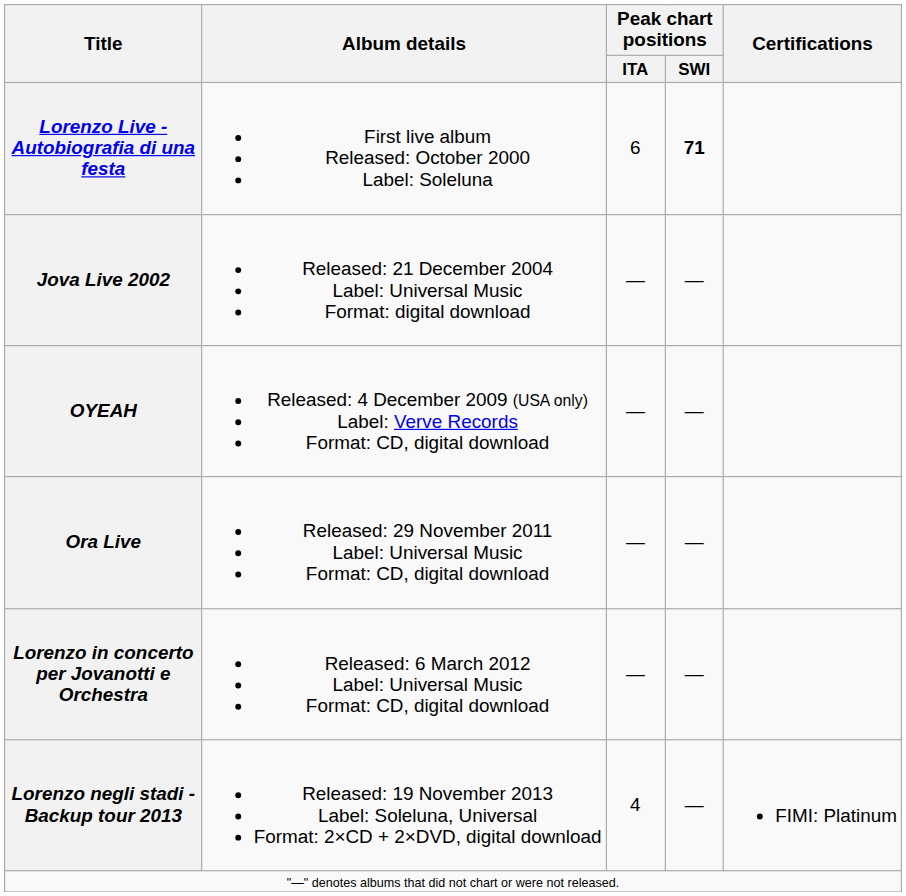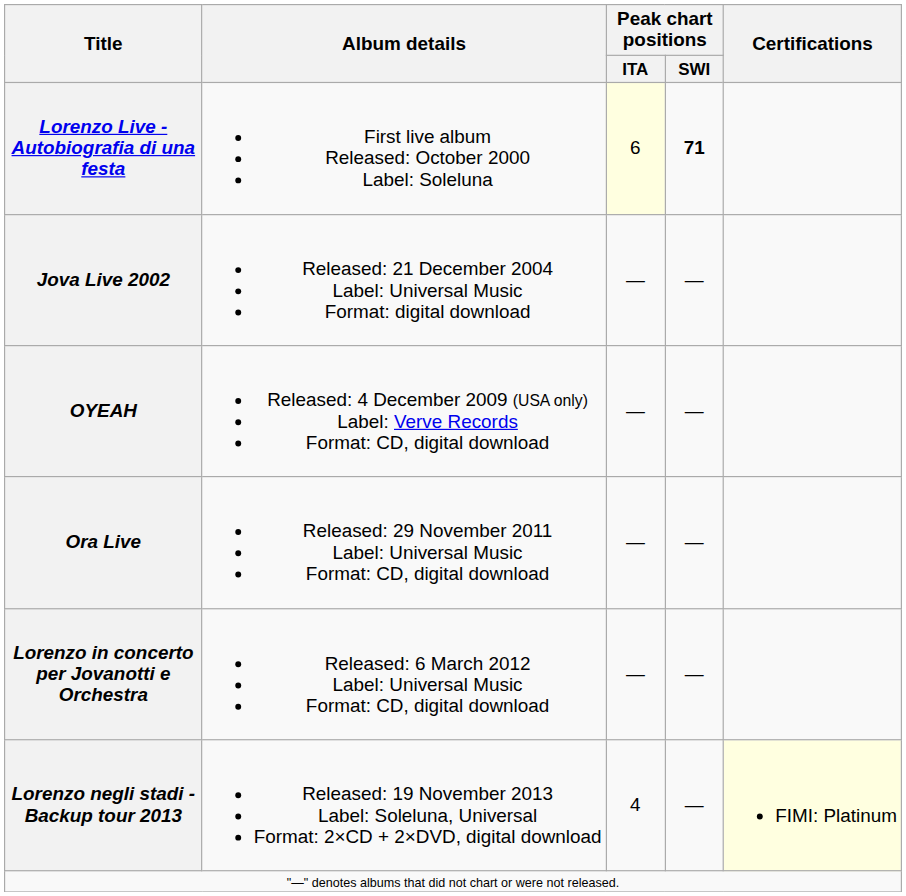(635, 148) no background -> (635, 148) lightyellow background
(813, 816) no background -> (813, 816) lightyellow background
